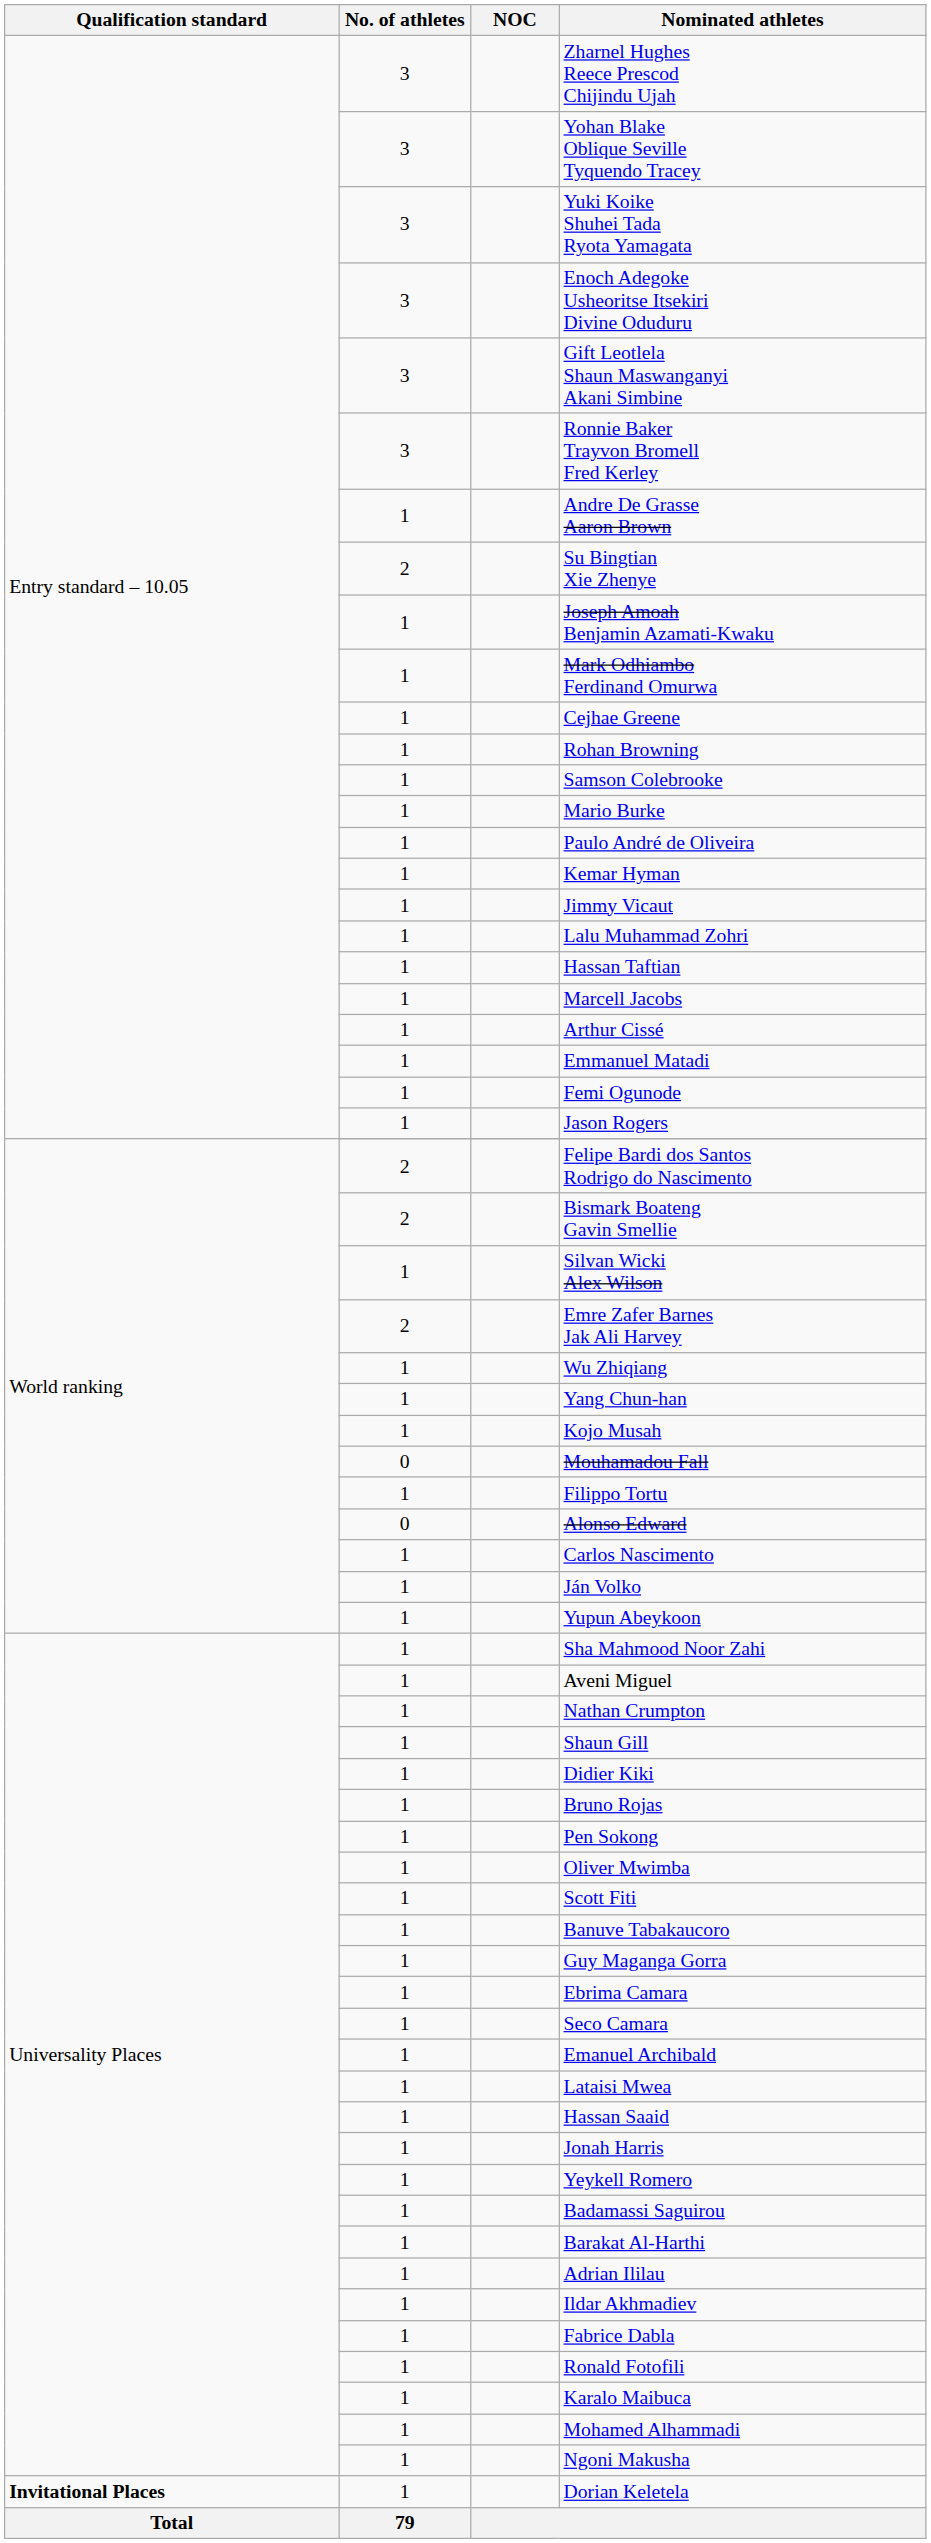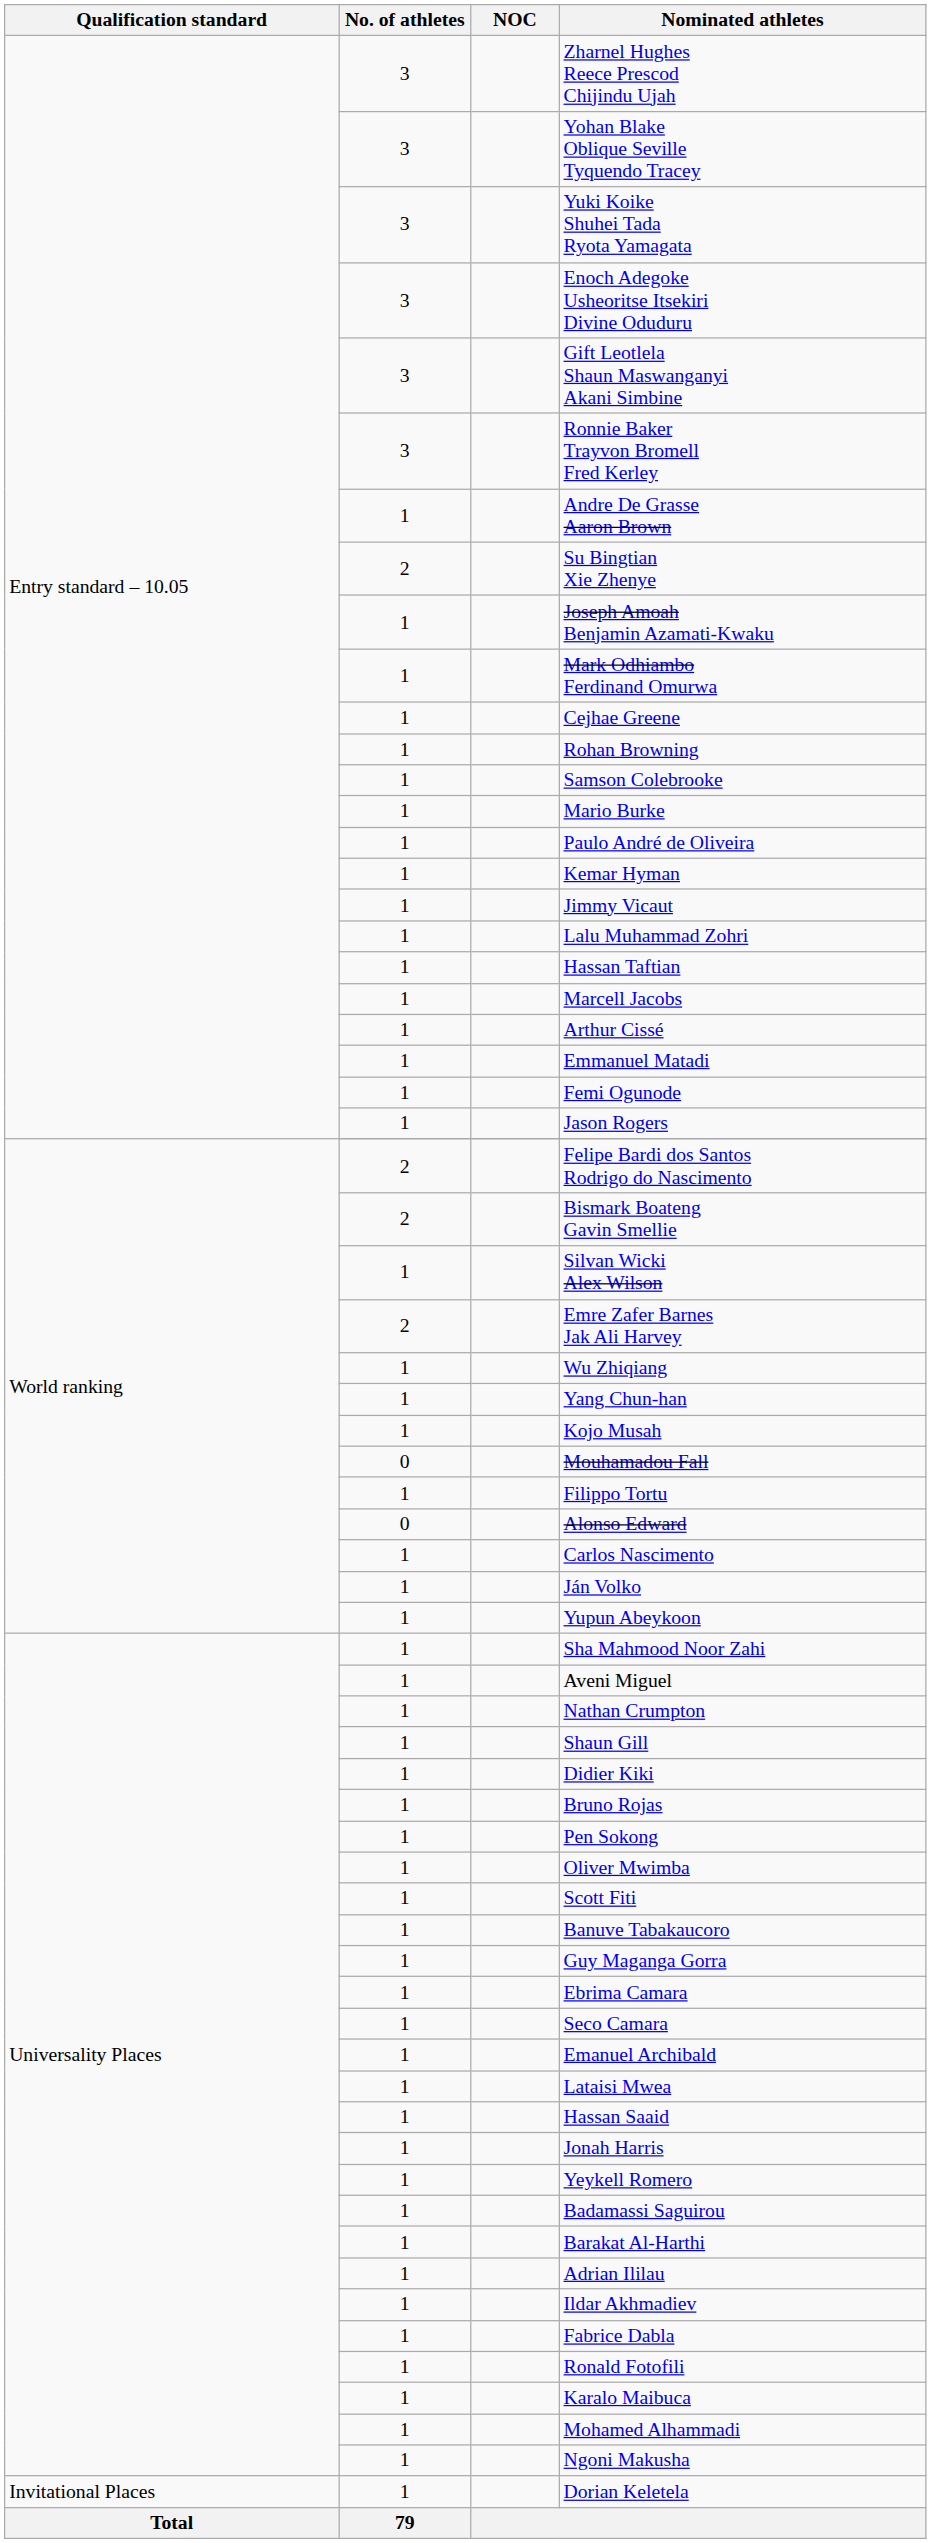(87, 2491) bold -> (82, 2491) normal
